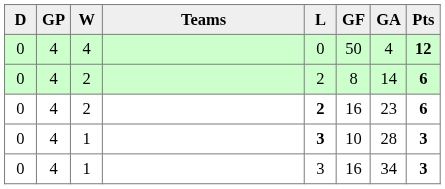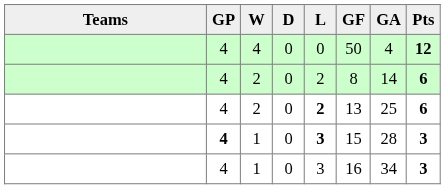columns swapped: (204, 19) <-> (20, 19)
(354, 109) 16 -> (354, 109) 13
(389, 109) 23 -> (389, 109) 25
(54, 138) normal -> (224, 138) bold
(354, 138) 10 -> (354, 138) 15
